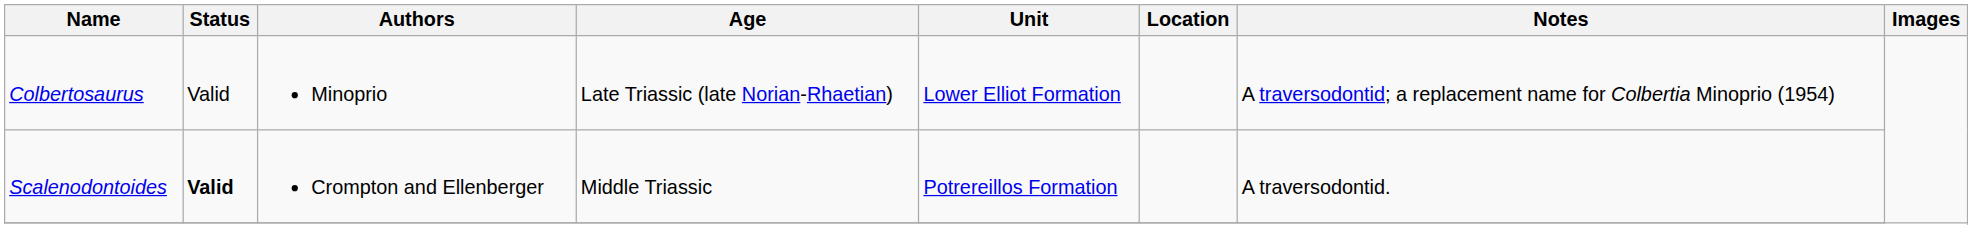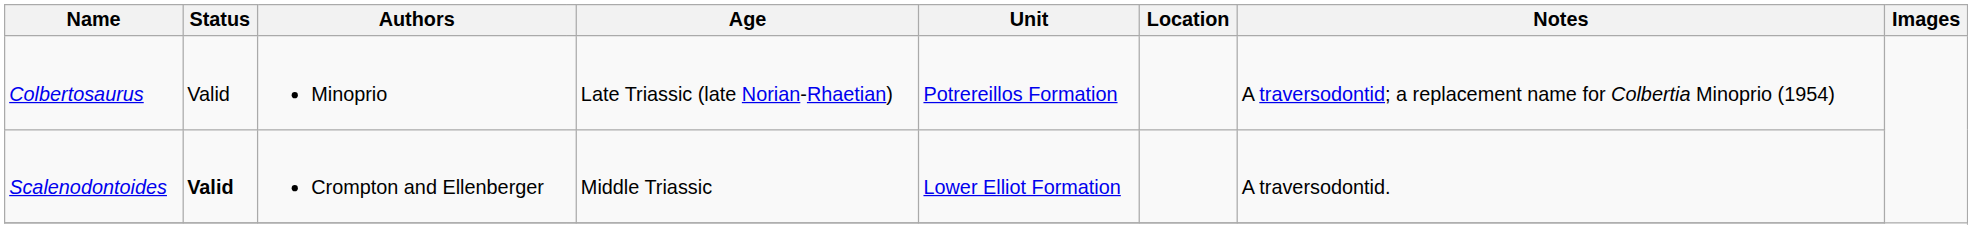(1022, 93) Lower Elliot Formation -> (1020, 93) Potrereillos Formation
(1020, 187) Potrereillos Formation -> (1022, 187) Lower Elliot Formation
